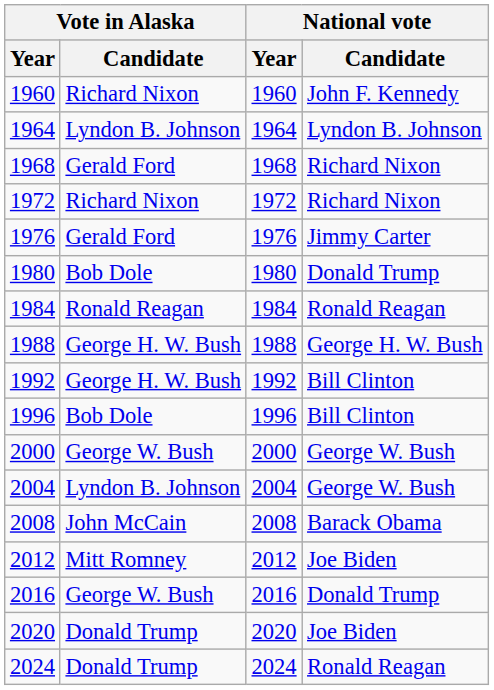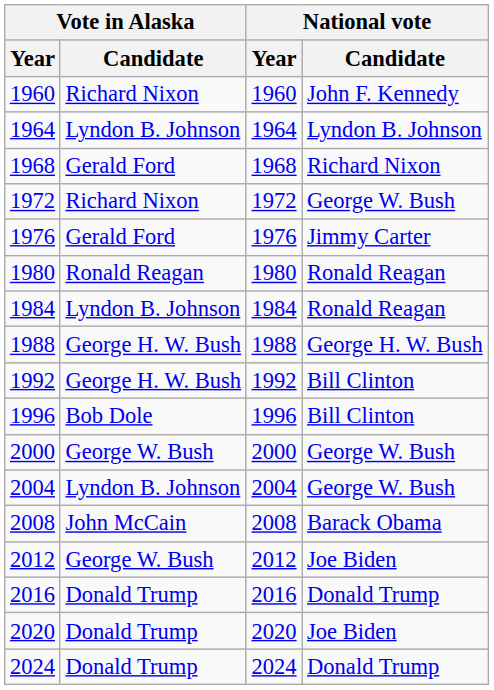(374, 201) Richard Nixon -> (381, 201) George W. Bush
(109, 272) Bob Dole -> (135, 272) Ronald Reagan
(373, 272) Donald Trump -> (376, 272) Ronald Reagan
(135, 308) Ronald Reagan -> (153, 308) Lyndon B. Johnson
(126, 559) Mitt Romney -> (139, 559) George W. Bush
(139, 594) George W. Bush -> (132, 594) Donald Trump
(376, 666) Ronald Reagan -> (373, 666) Donald Trump
